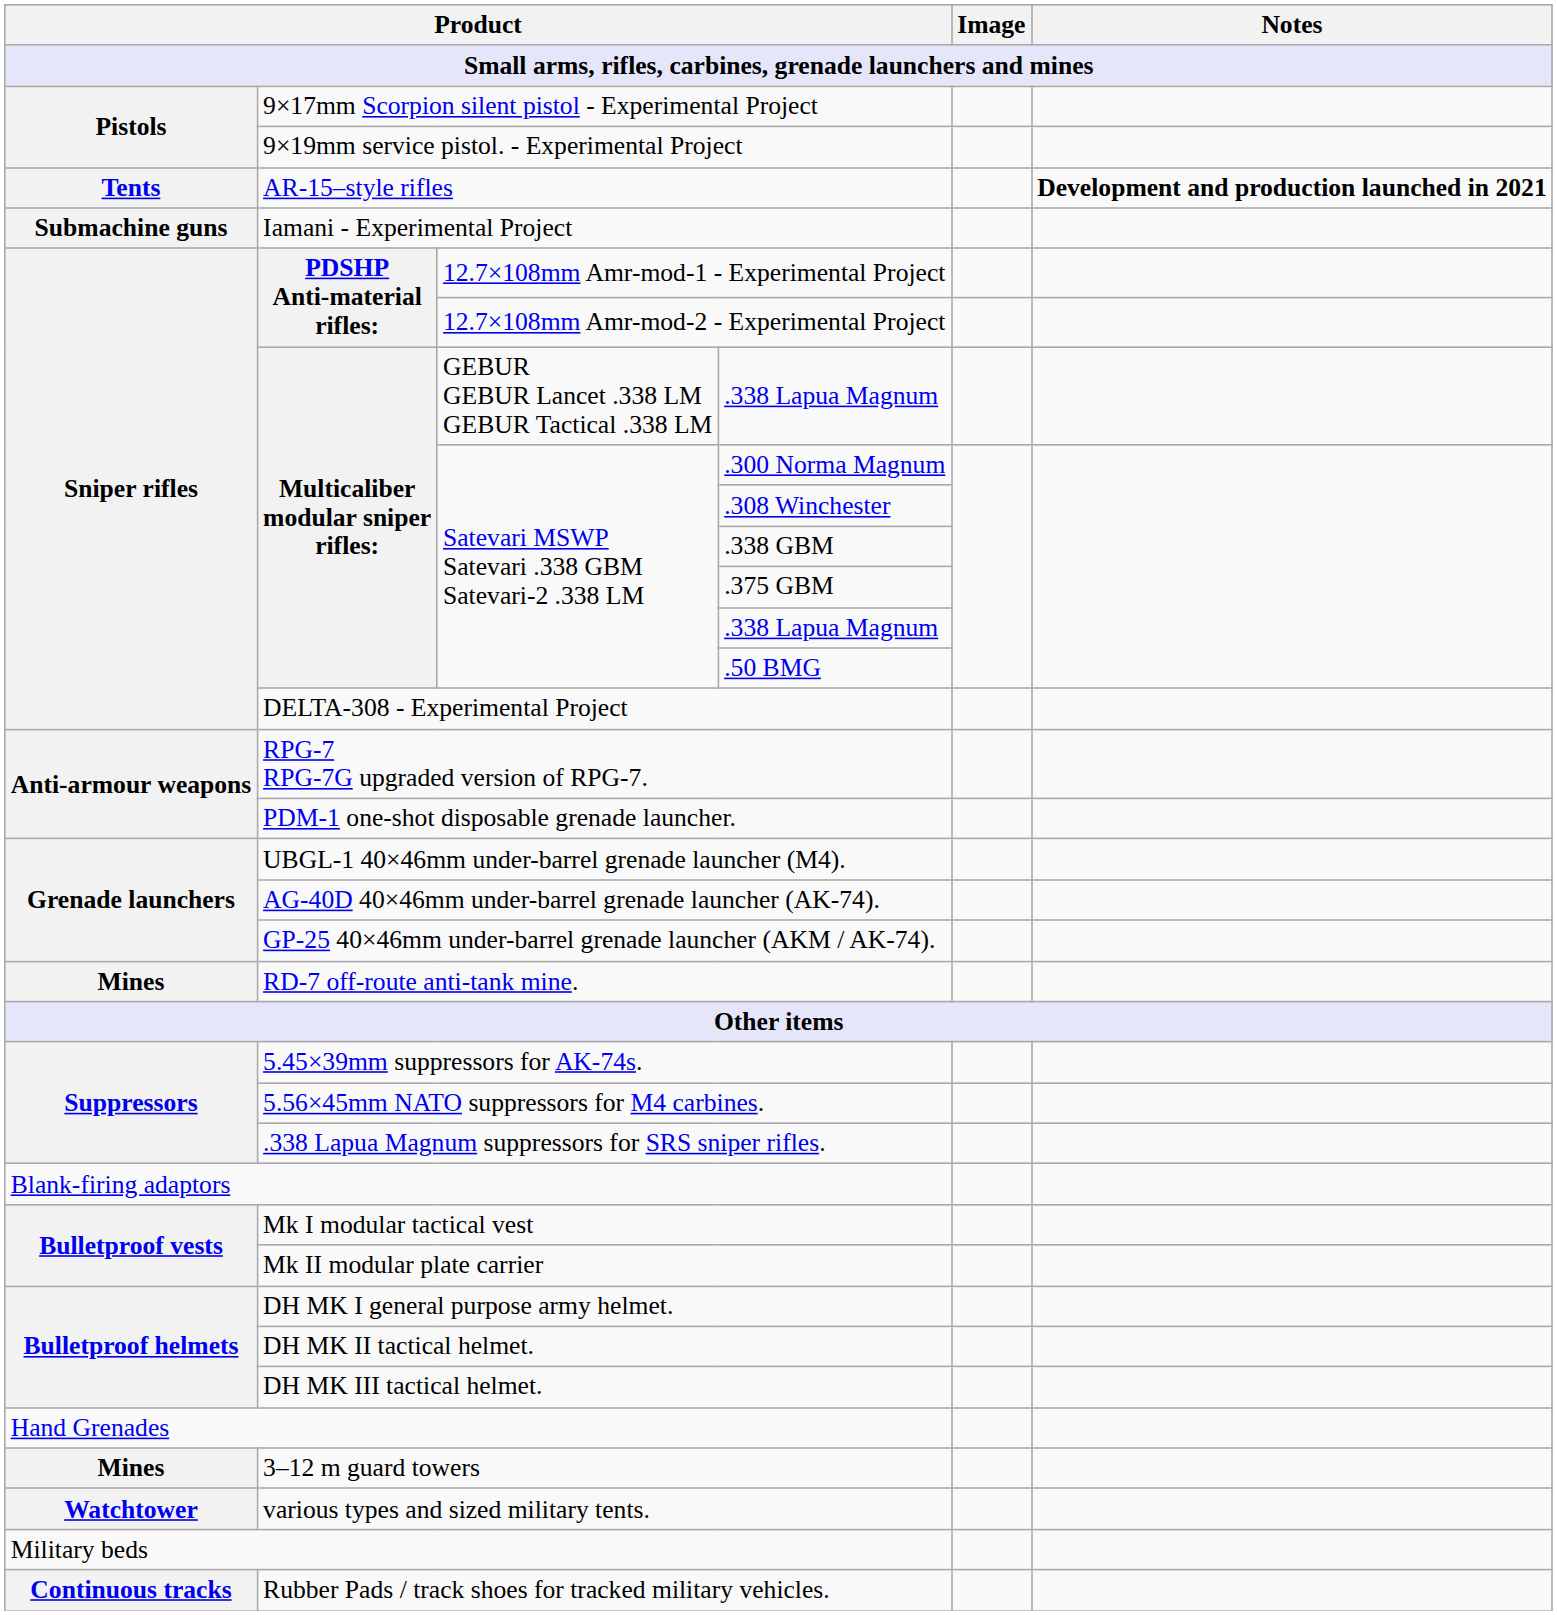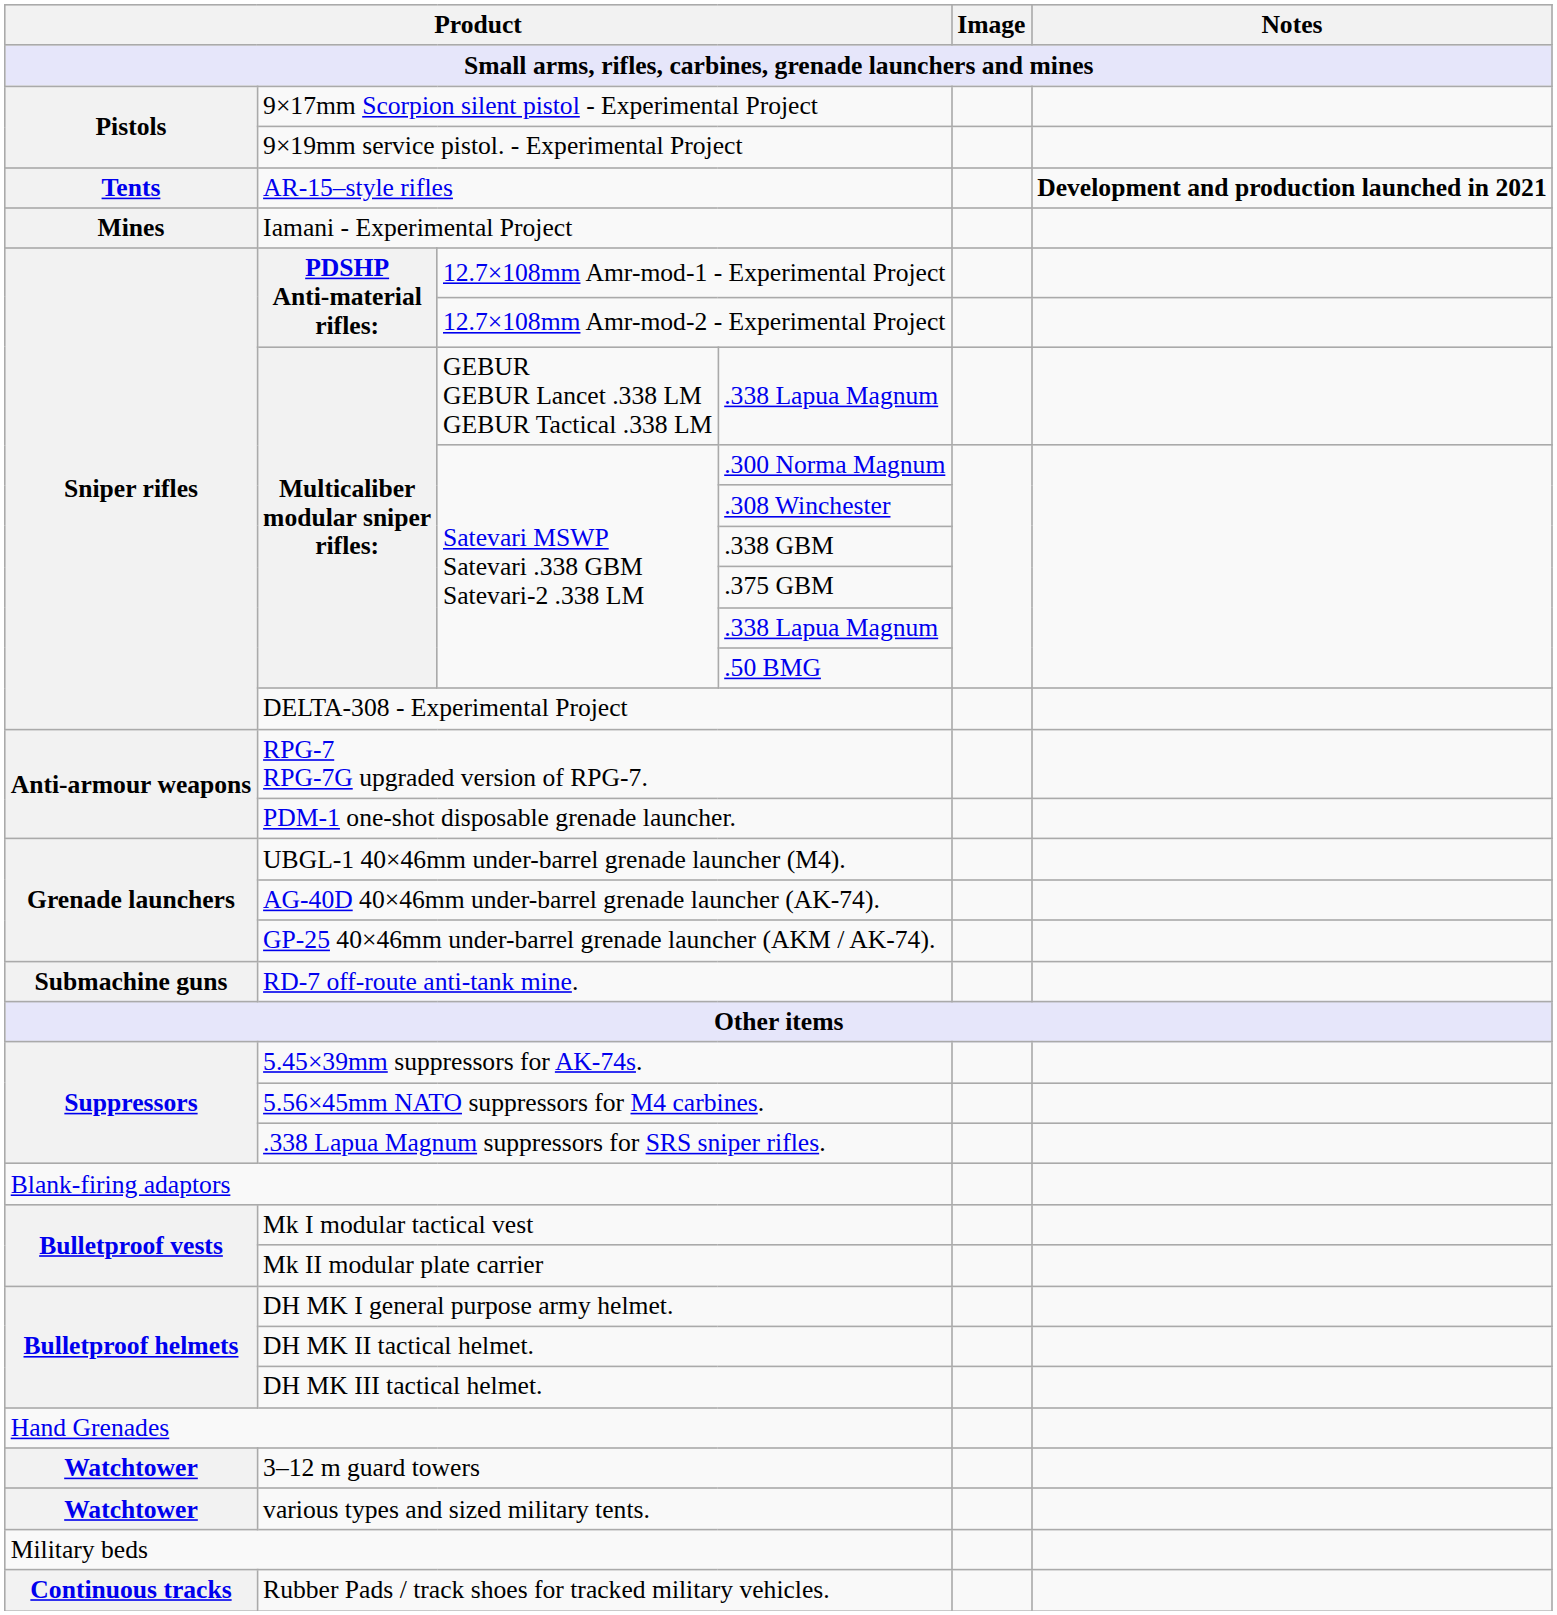(131, 227) Submachine guns -> (131, 227) Mines
(131, 980) Mines -> (131, 980) Submachine guns
(131, 1468) Mines -> (131, 1468) Watchtower
